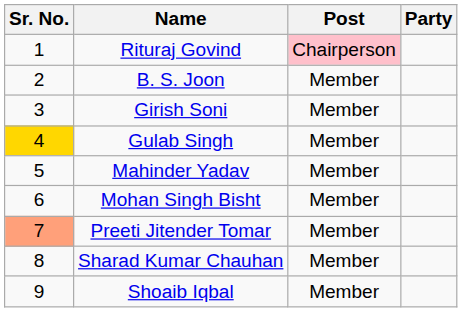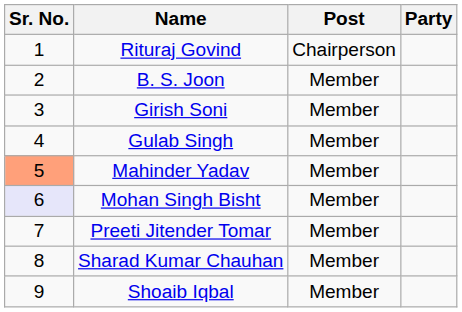(344, 49) pink background -> (344, 49) no background
(39, 140) gold background -> (39, 140) no background
(39, 170) no background -> (39, 170) lightsalmon background
(39, 200) no background -> (39, 200) lavender background
(39, 230) lightsalmon background -> (39, 230) no background
